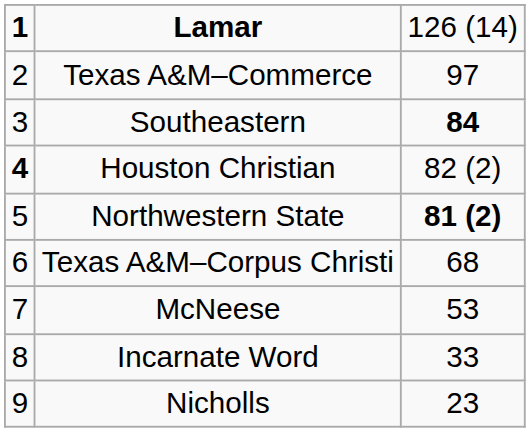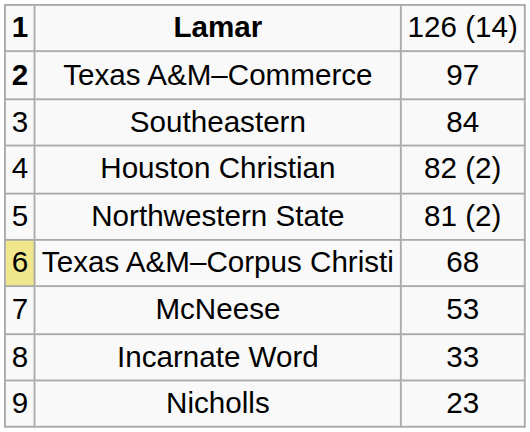(20, 74) normal -> (20, 74) bold
(463, 121) bold -> (463, 121) normal
(20, 168) bold -> (20, 168) normal
(463, 215) bold -> (463, 215) normal
(20, 262) no background -> (20, 262) khaki background
